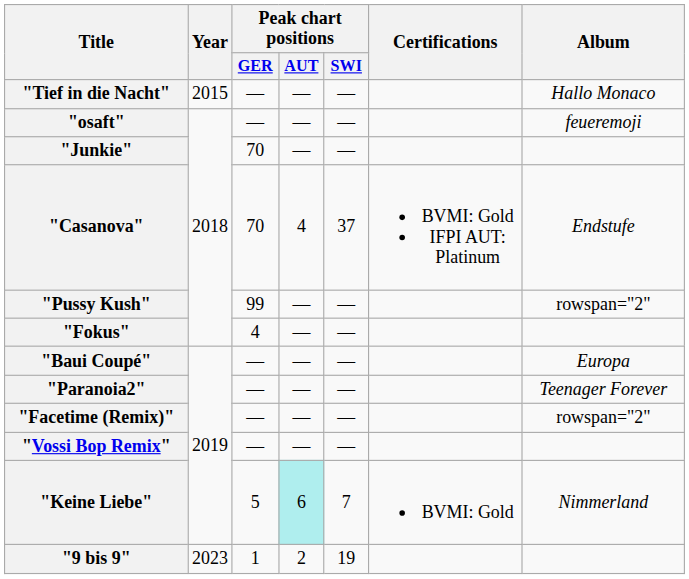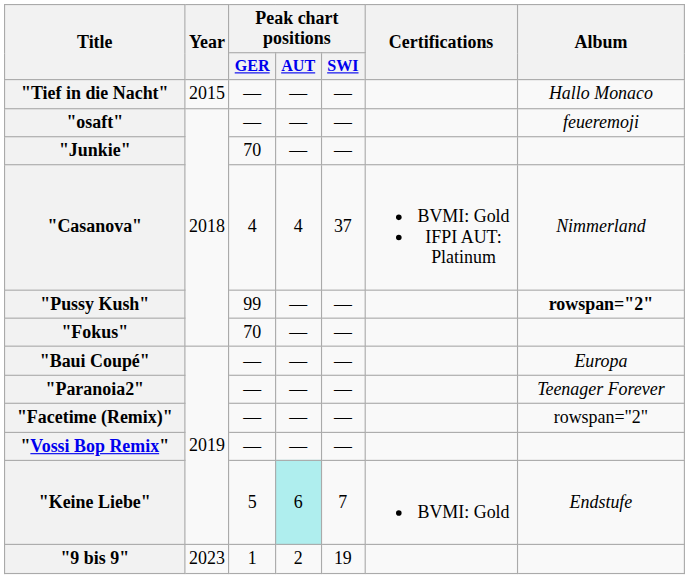(255, 227) 70 -> (252, 227) 4
(603, 227) Endstufe -> (601, 227) Nimmerland
(603, 303) normal -> (601, 303) bold
(255, 332) 4 -> (252, 332) 70
(603, 502) Nimmerland -> (601, 502) Endstufe
